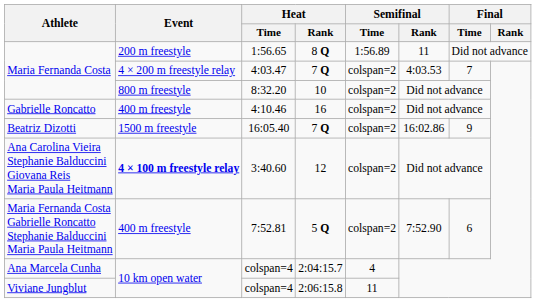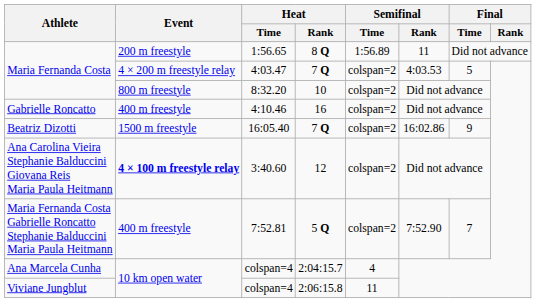(470, 71) 7 -> (470, 71) 5
(470, 229) 6 -> (470, 229) 7
